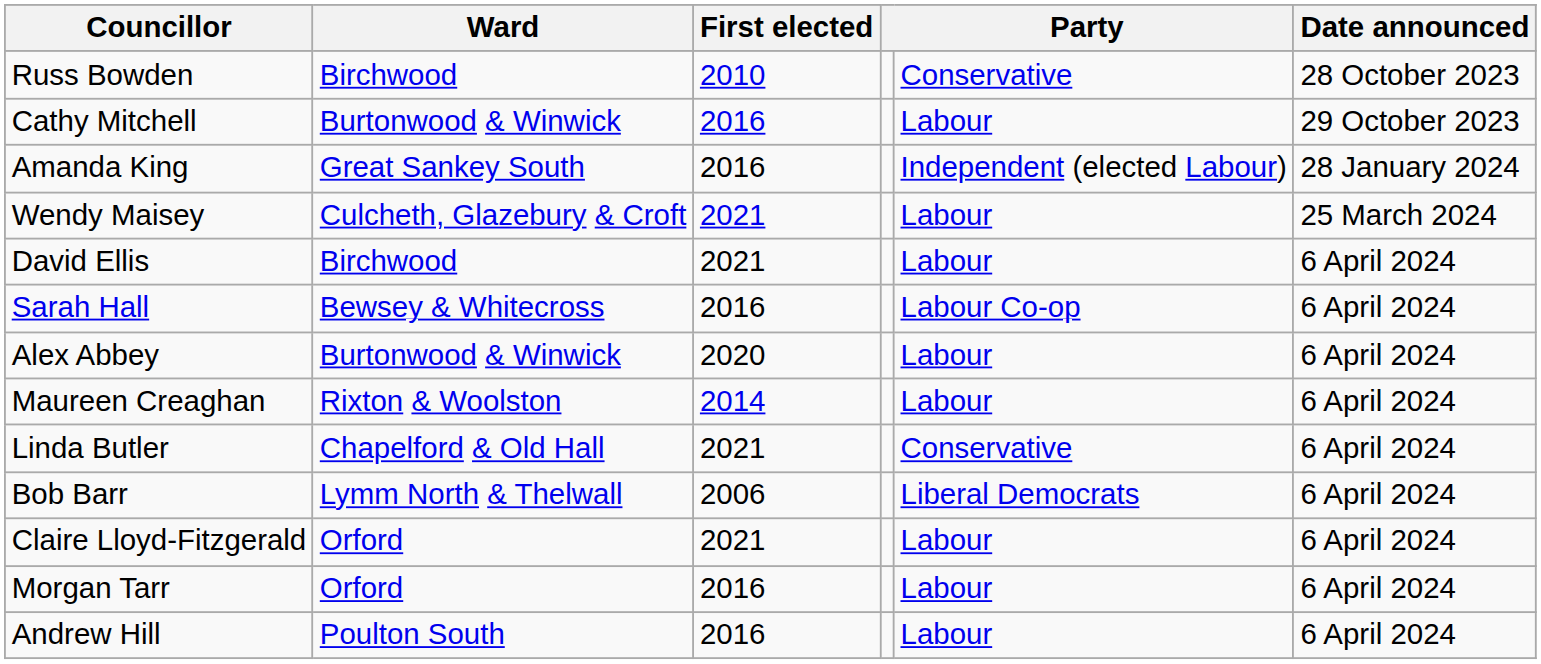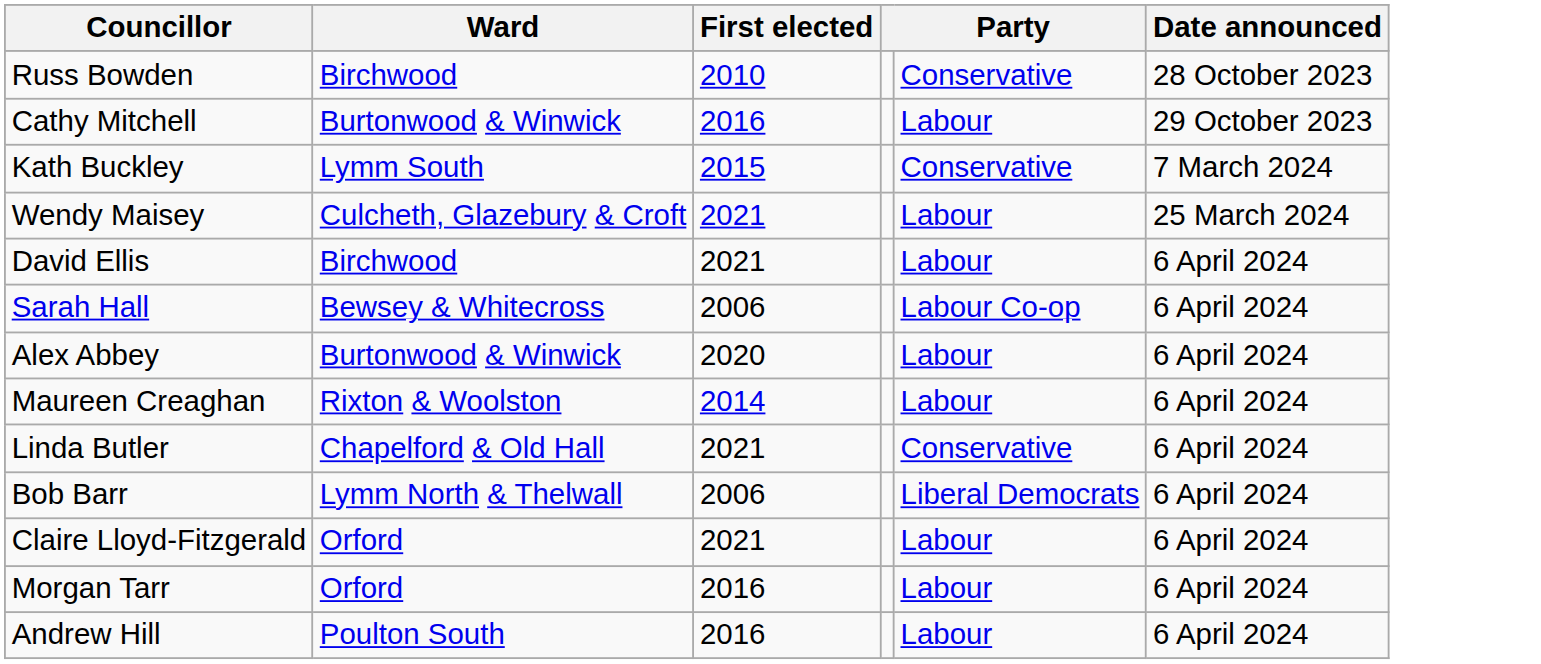- row: (100, 167)
+ row: (98, 167)
(733, 307) 2016 -> (733, 307) 2006
